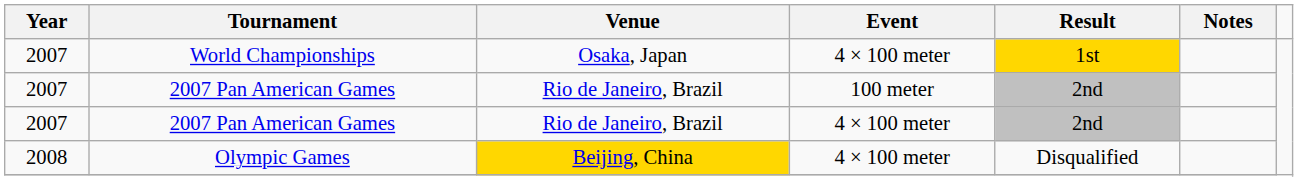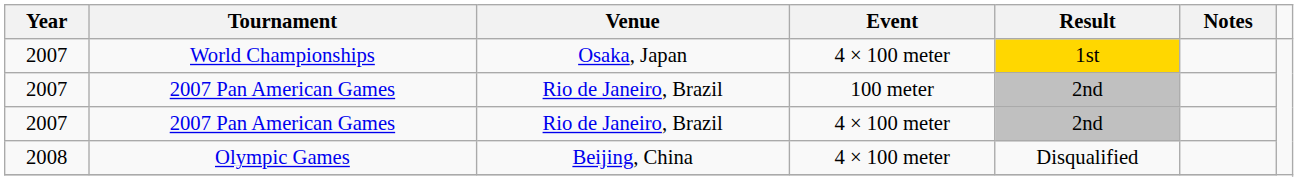(633, 158) gold background -> (633, 158) no background
